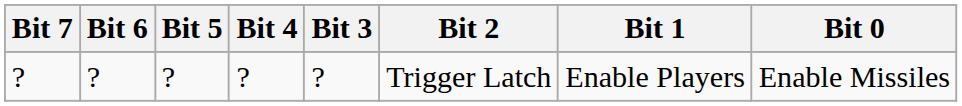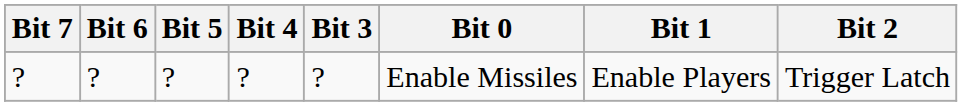columns swapped: (469, 28) <-> (854, 28)
